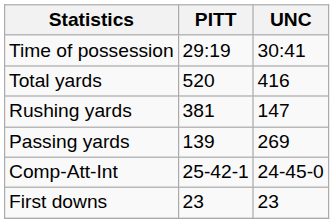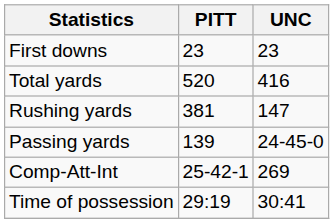rows swapped: (58, 202) <-> (91, 50)
(274, 141) 269 -> (291, 141) 24-45-0
(291, 172) 24-45-0 -> (274, 172) 269
